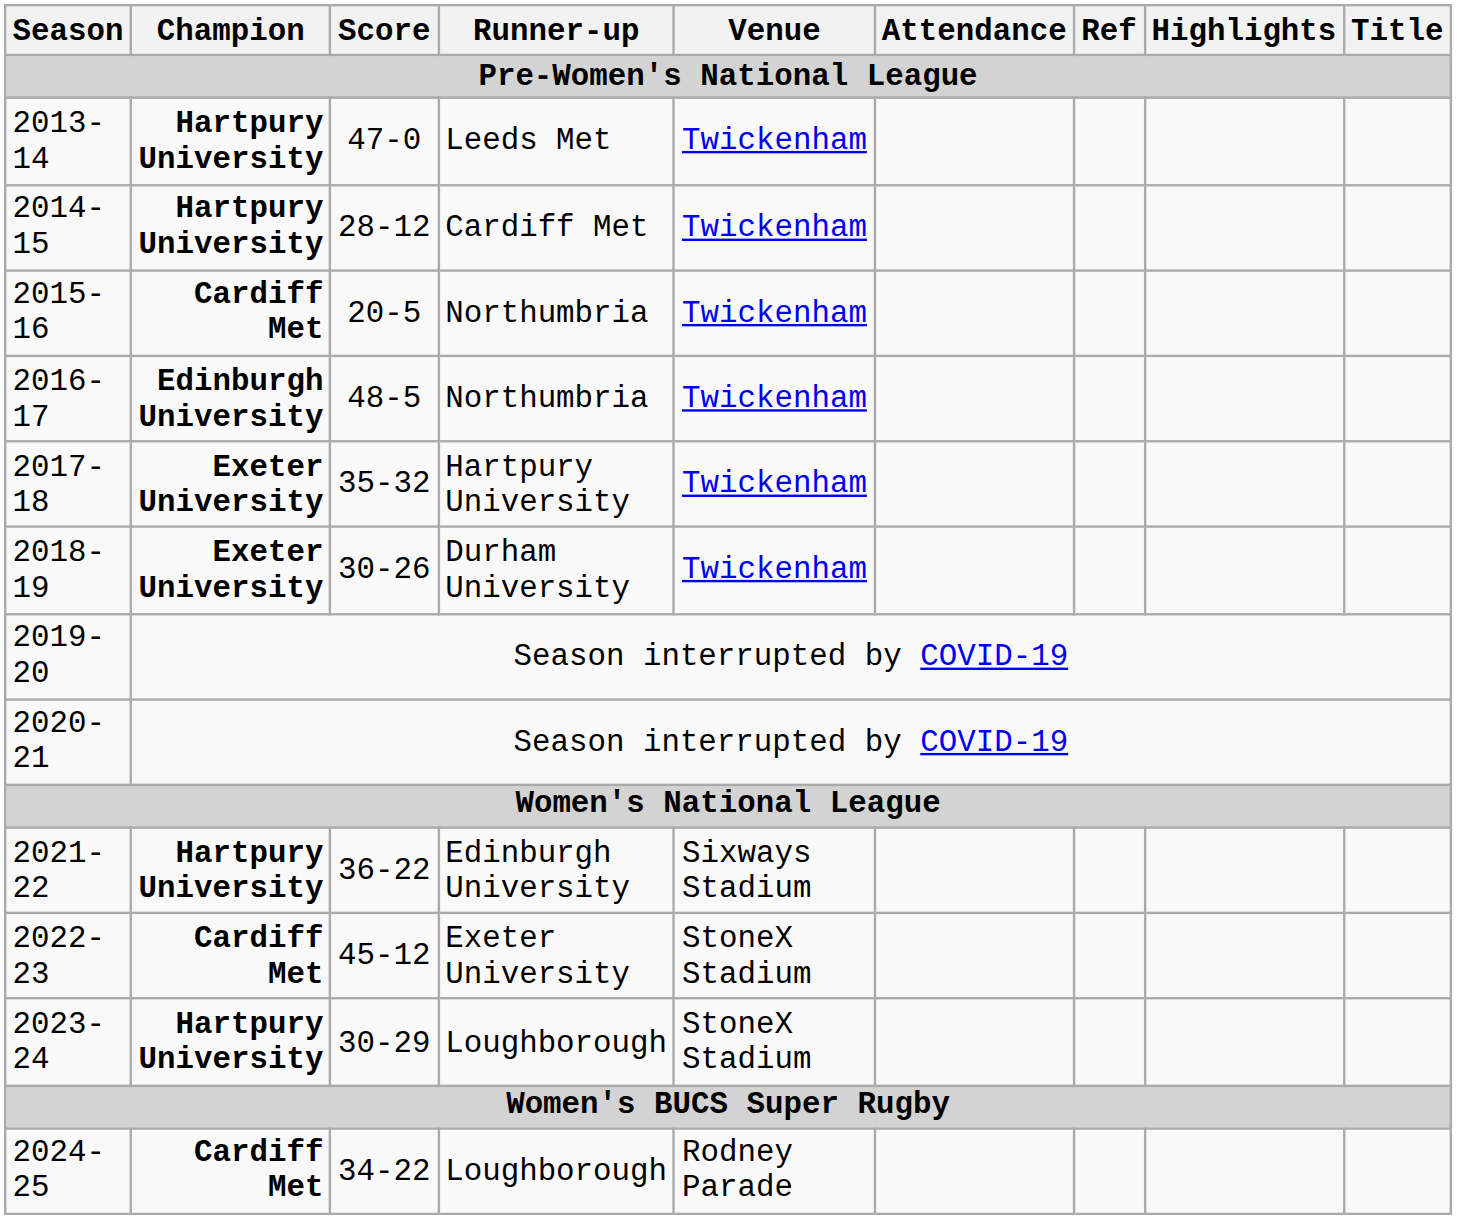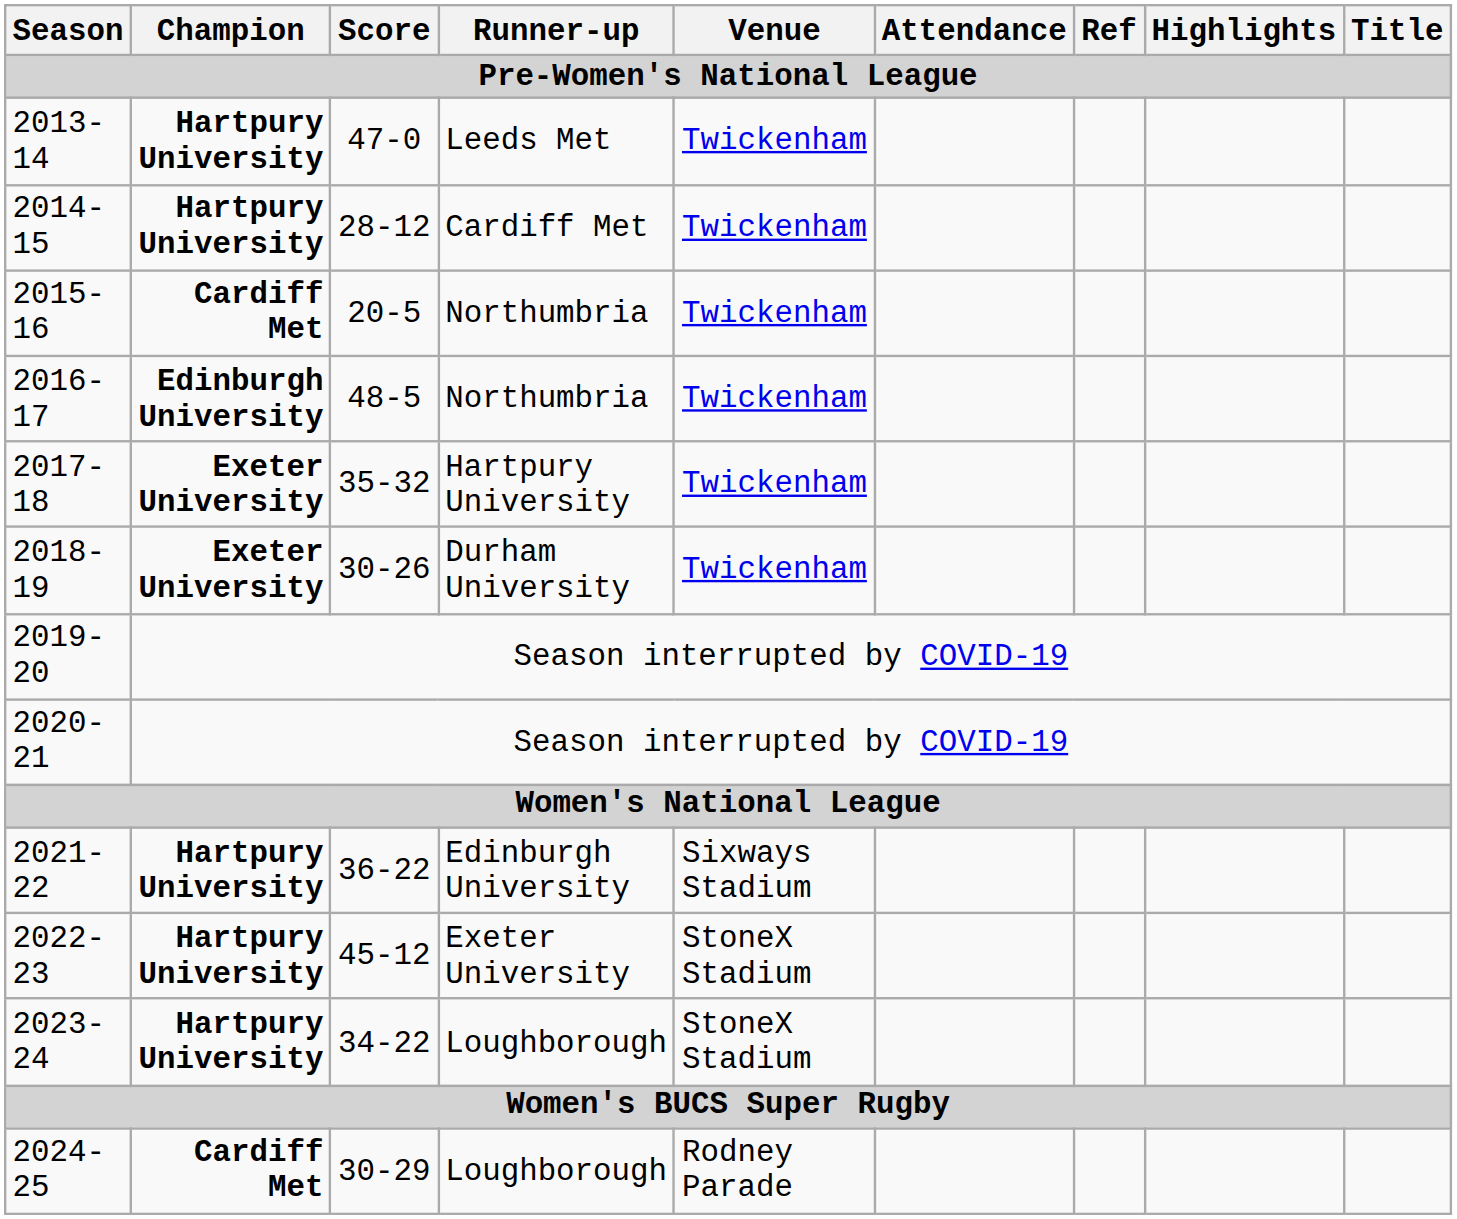(259, 956) Cardiff Met -> (231, 956) Hartpury University
(384, 1042) 30-29 -> (384, 1042) 34-22
(384, 1171) 34-22 -> (384, 1171) 30-29
